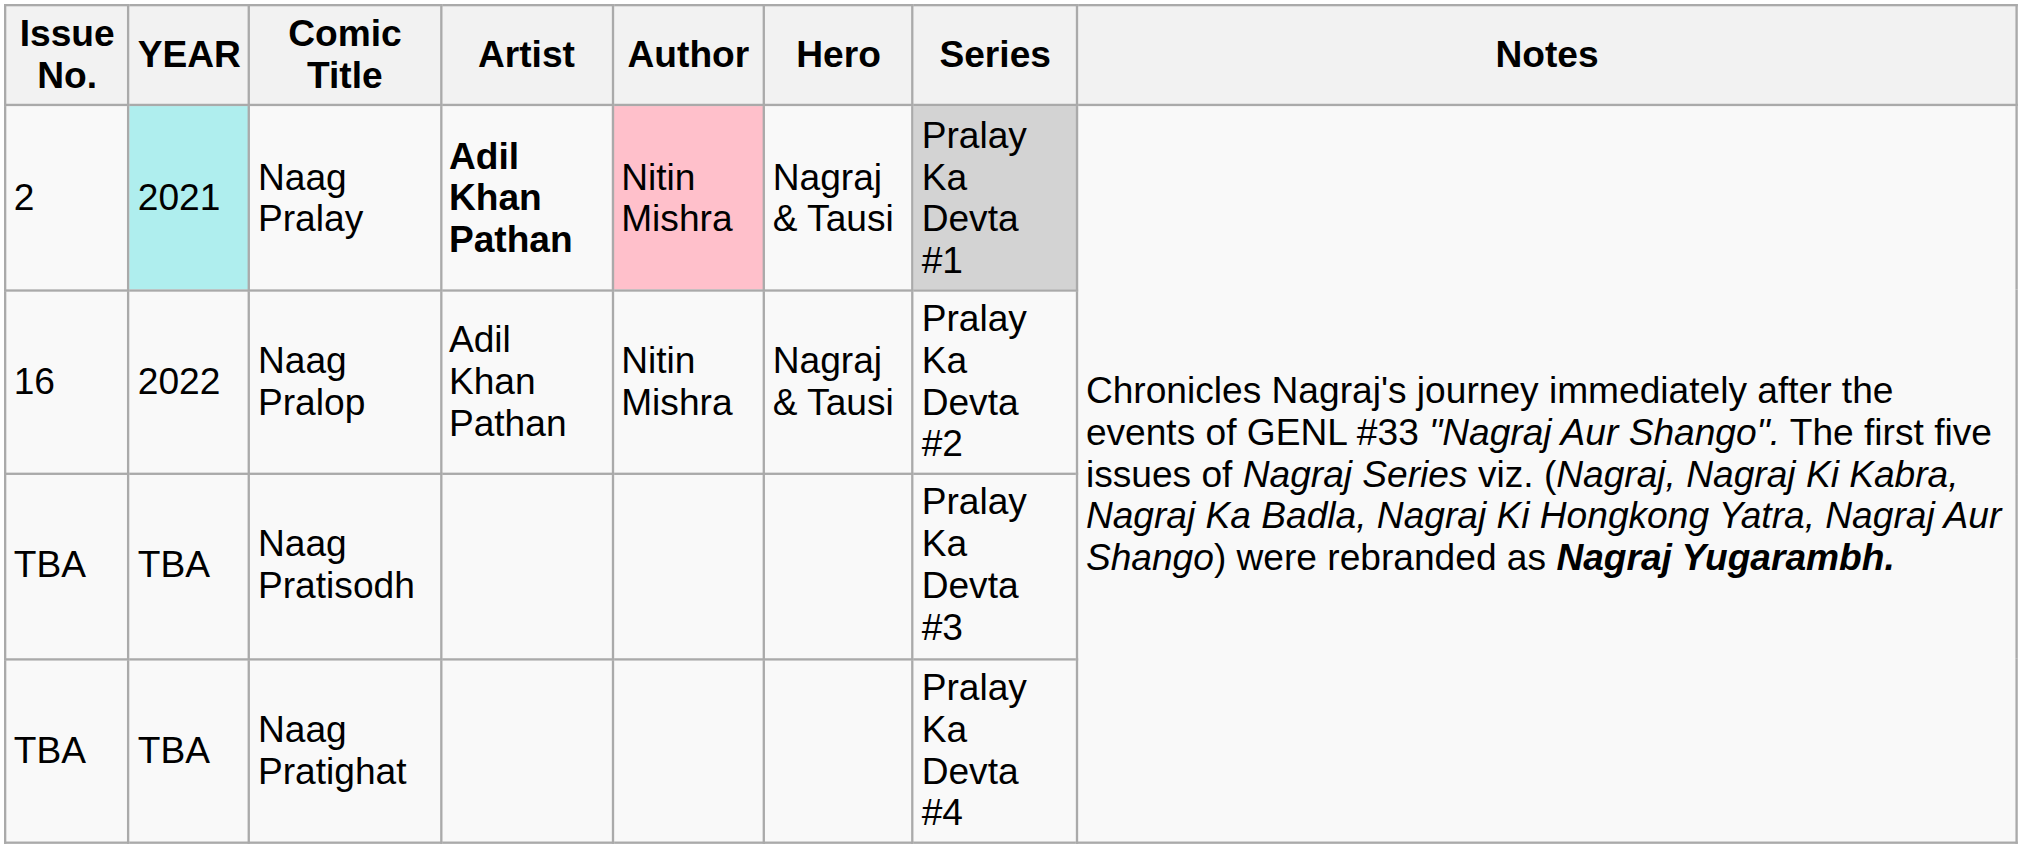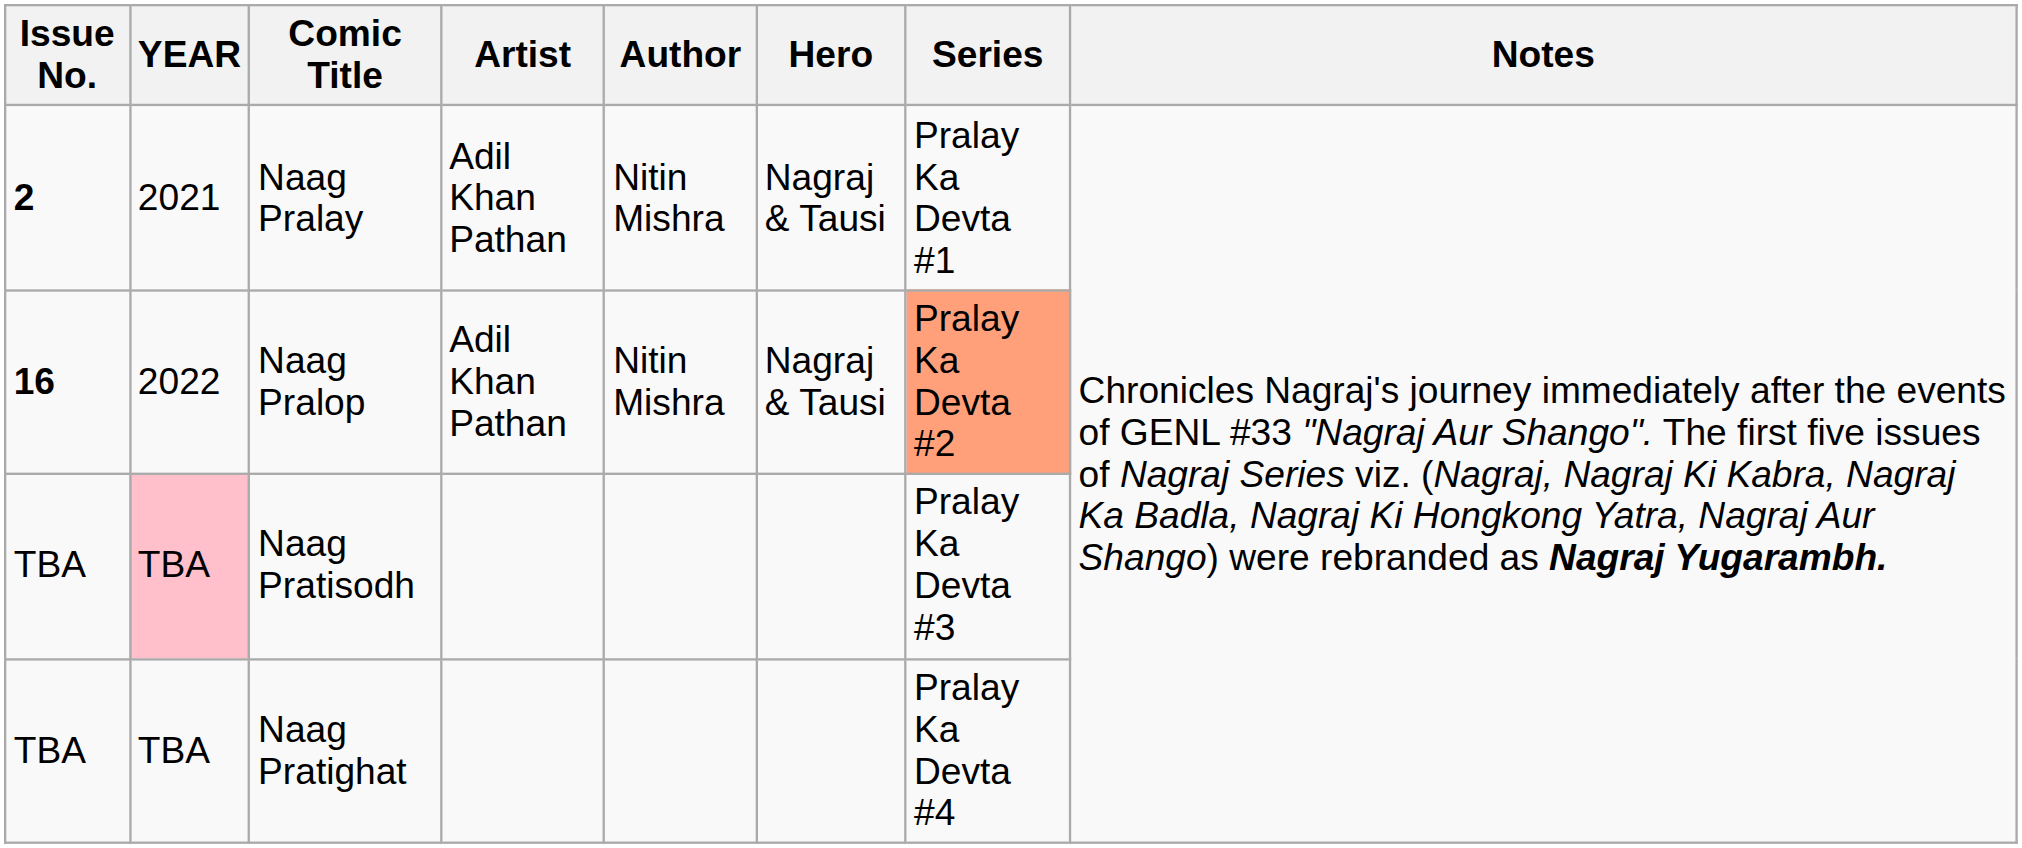(24, 197) normal -> (24, 197) bold
(179, 197) paleturquoise background -> (179, 197) no background
(511, 197) bold -> (508, 197) normal
(677, 197) pink background -> (669, 197) no background
(974, 197) lightgrey background -> (967, 197) no background
(34, 381) normal -> (34, 381) bold
(974, 381) no background -> (967, 381) lightsalmon background
(174, 565) no background -> (174, 565) pink background
